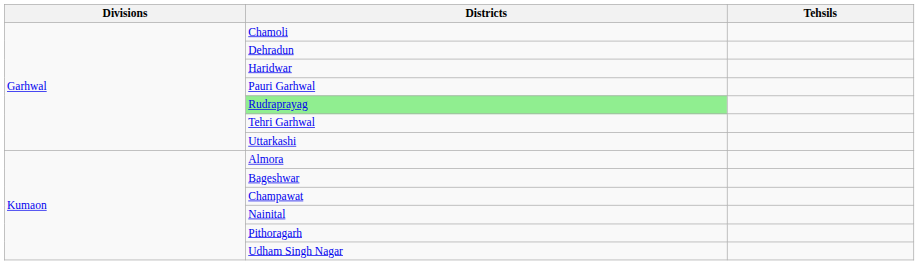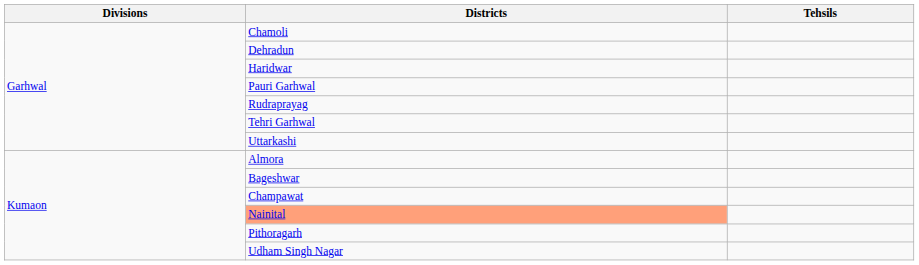(278, 104) lightgreen background -> (278, 104) no background
(267, 214) no background -> (267, 214) lightsalmon background
